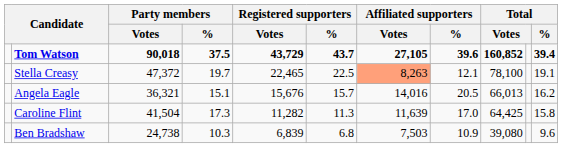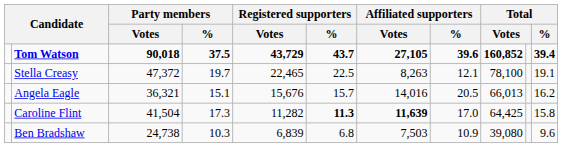(414, 73) lightsalmon background -> (414, 73) no background
(344, 113) normal -> (344, 113) bold
(411, 113) normal -> (411, 113) bold
